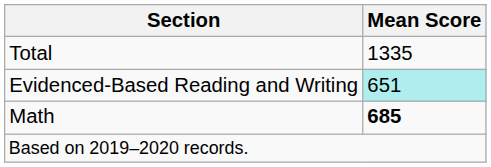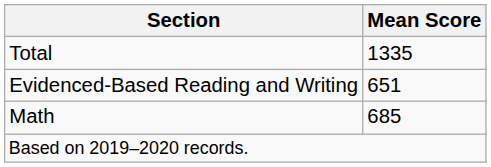(384, 85) paleturquoise background -> (384, 85) no background
(384, 117) bold -> (384, 117) normal
